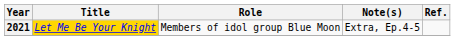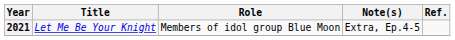(95, 28) gold background -> (95, 28) no background
